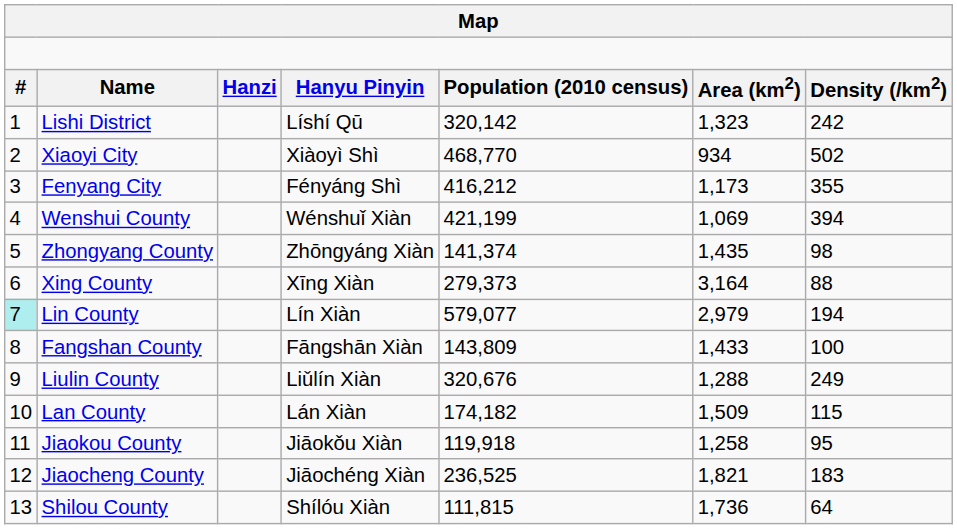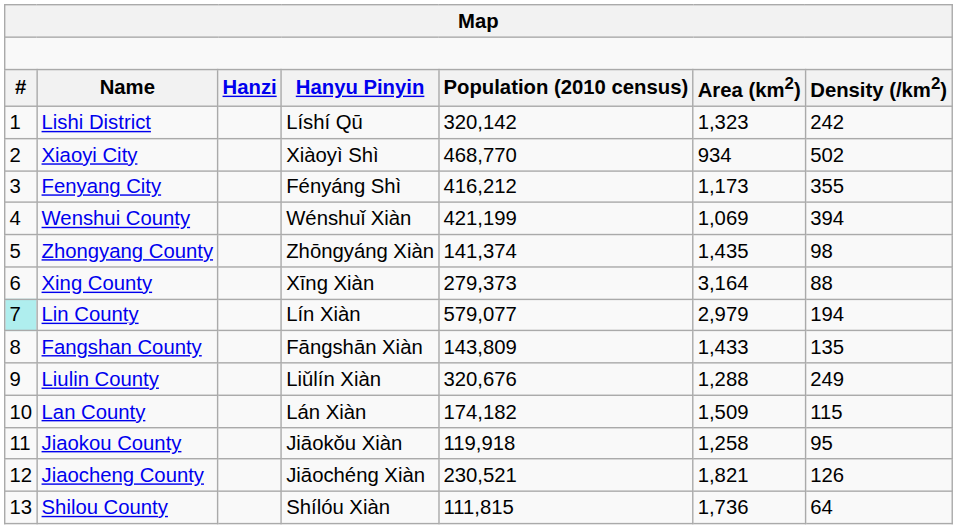(827, 347) 100 -> (827, 347) 135
(480, 476) 236,525 -> (480, 476) 230,521
(827, 476) 183 -> (827, 476) 126
